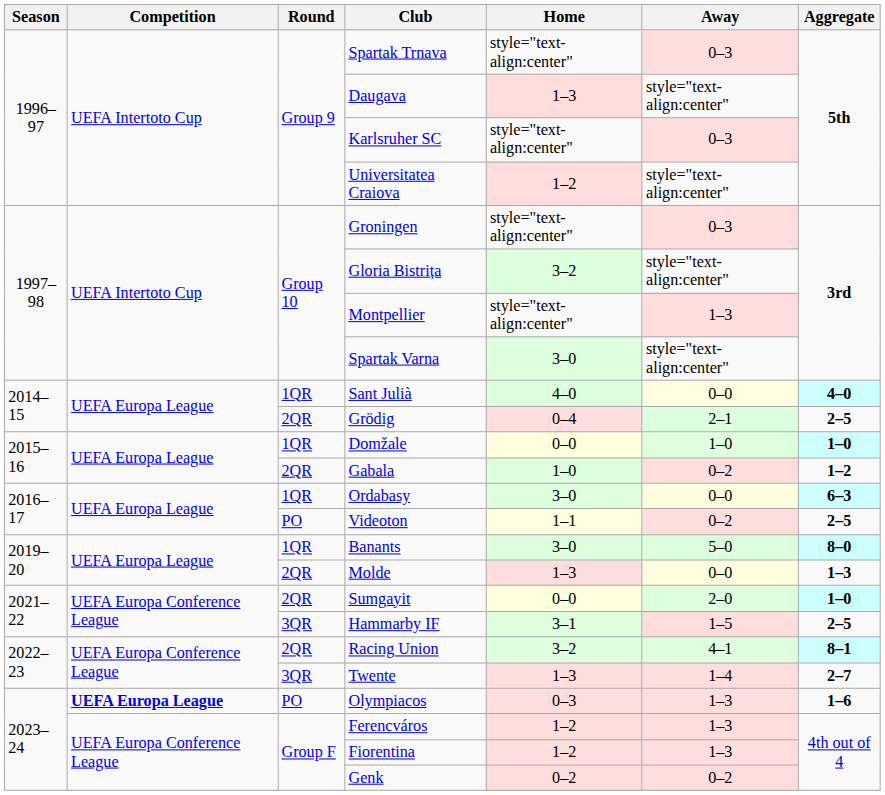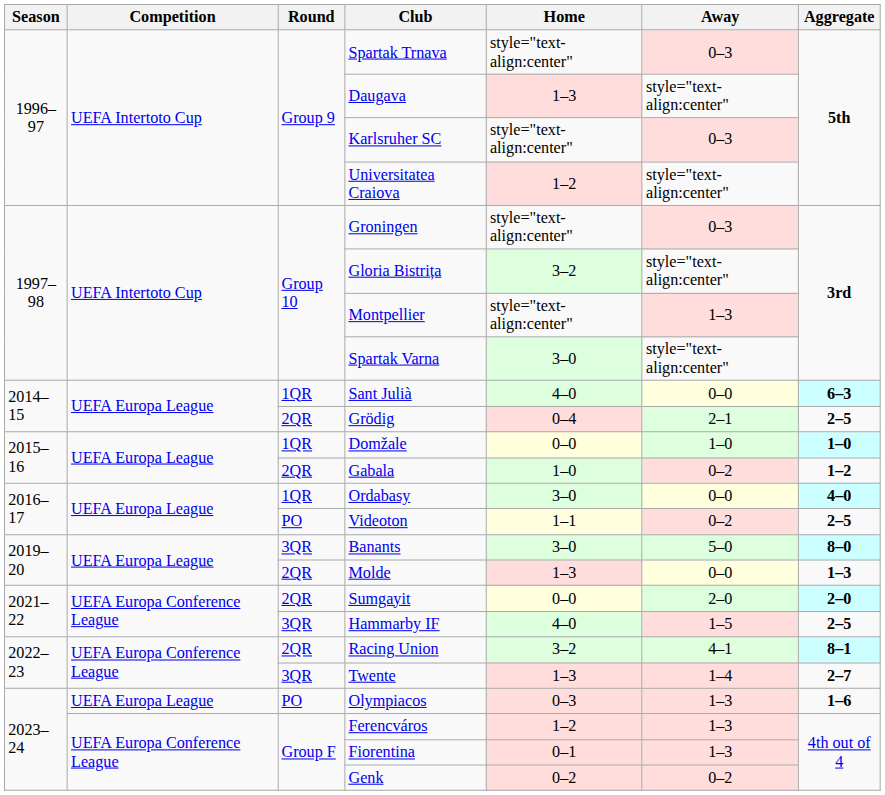(839, 393) 4–0 -> (839, 393) 6–3
(839, 495) 6–3 -> (839, 495) 4–0
(297, 547) 1QR -> (297, 547) 3QR
(839, 598) 1–0 -> (839, 598) 2–0
(564, 624) 3–1 -> (564, 624) 4–0
(147, 700) bold -> (142, 700) normal
(564, 752) 1–2 -> (564, 752) 0–1
